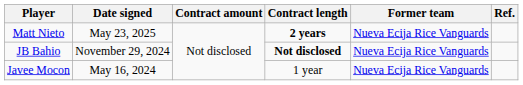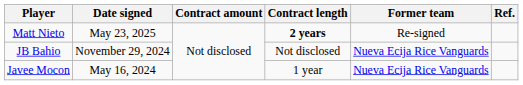(421, 32) Nueva Ecija Rice Vanguards -> (421, 32) Re-signed
(308, 51) bold -> (308, 51) normal
